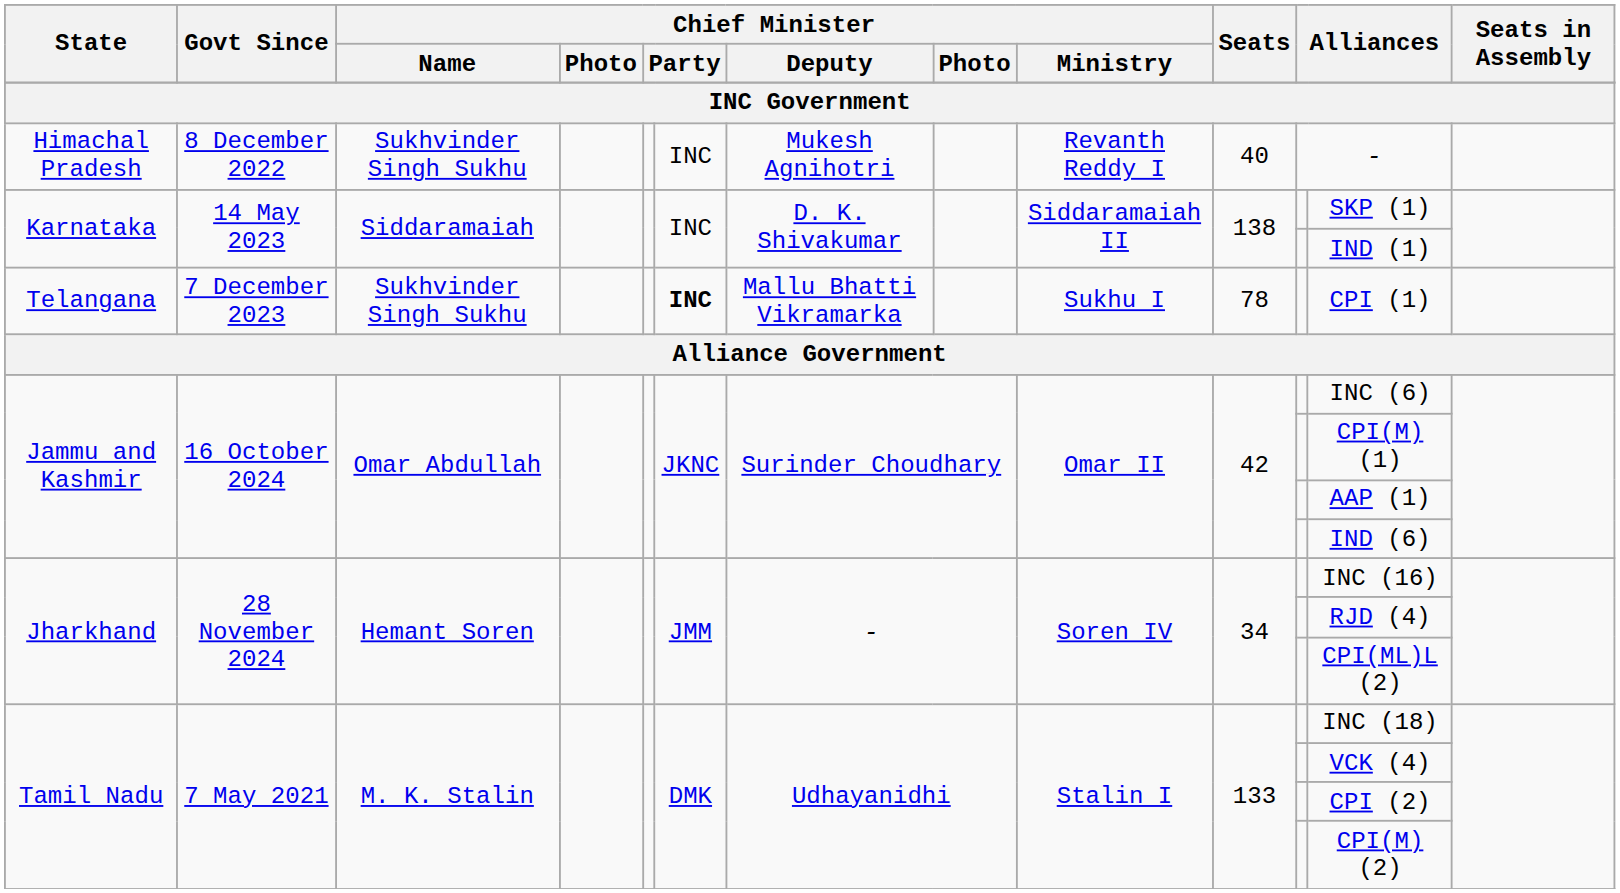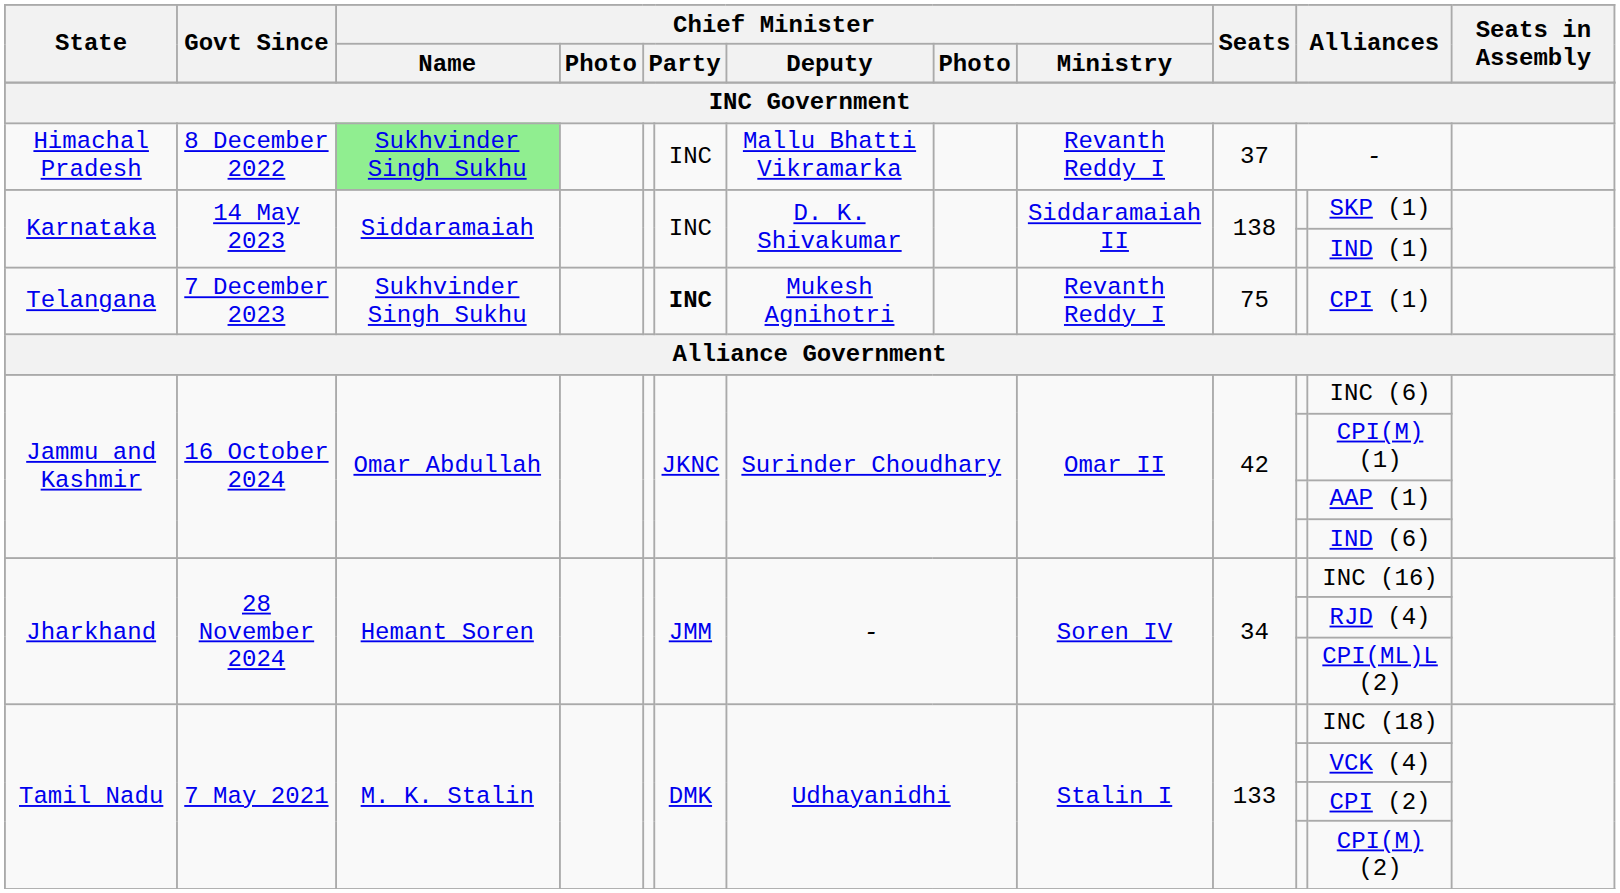(447, 156) no background -> (447, 156) lightgreen background
(830, 156) Mukesh Agnihotri -> (830, 156) Mallu Bhatti Vikramarka
(1254, 156) 40 -> (1254, 156) 37
(830, 301) Mallu Bhatti Vikramarka -> (830, 301) Mukesh Agnihotri
(1114, 301) Sukhu I -> (1114, 301) Revanth Reddy I
(1254, 301) 78 -> (1254, 301) 75
